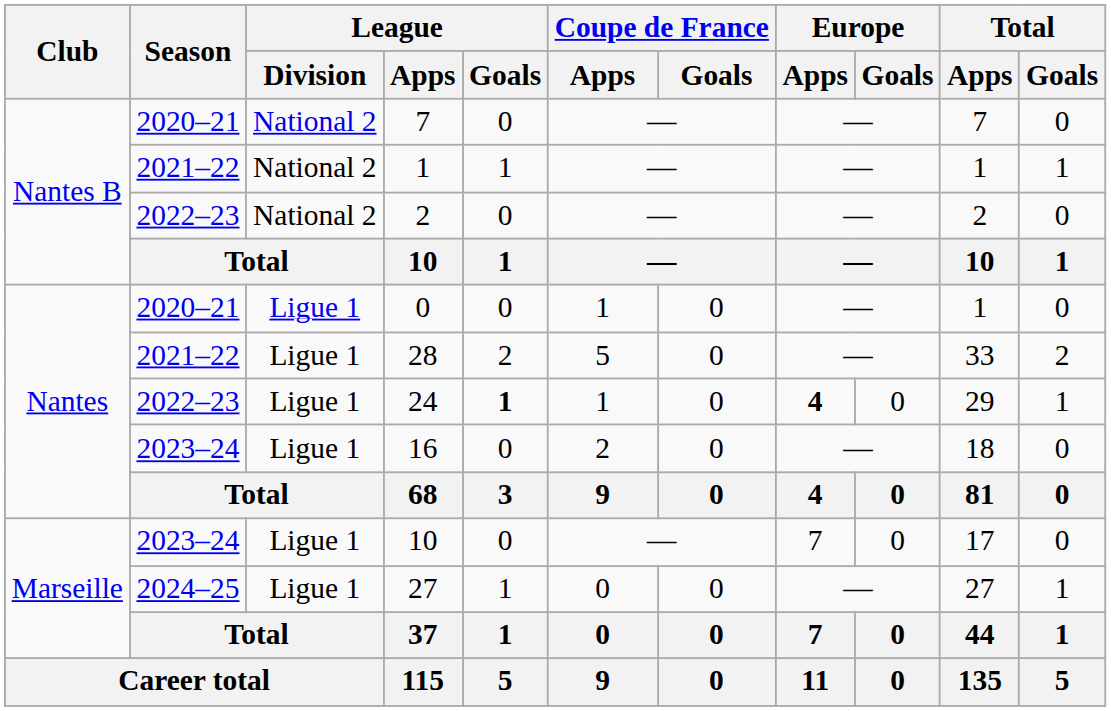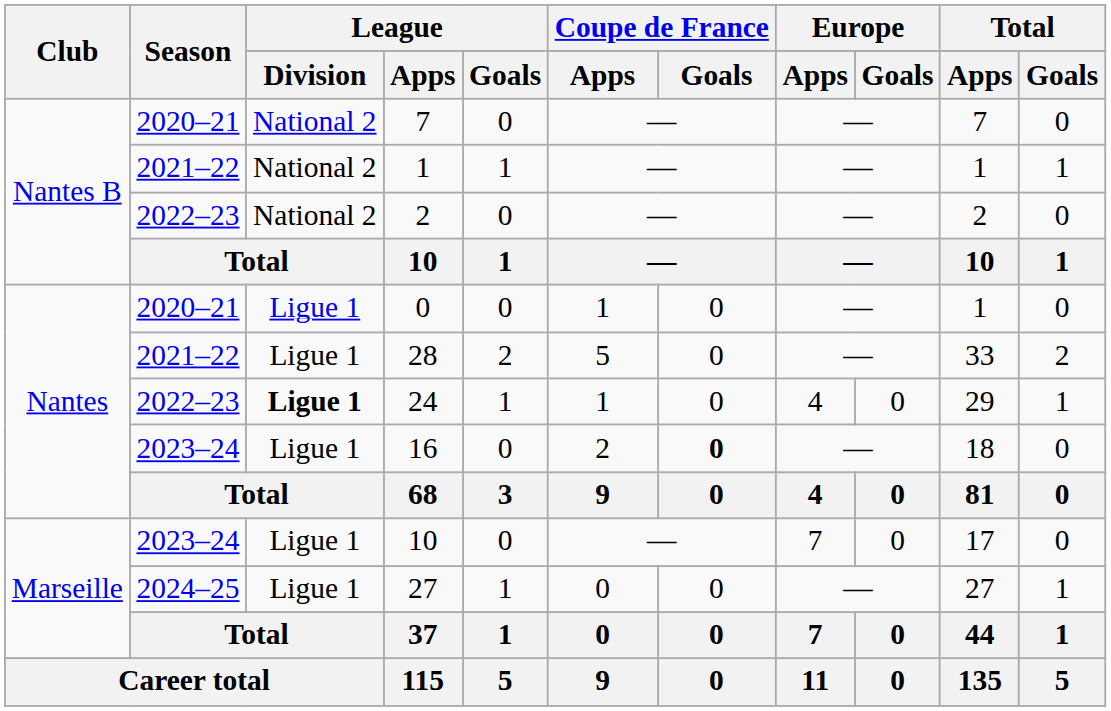(315, 401) normal -> (315, 401) bold
(505, 401) bold -> (505, 401) normal
(815, 401) bold -> (815, 401) normal
(716, 448) normal -> (716, 448) bold
